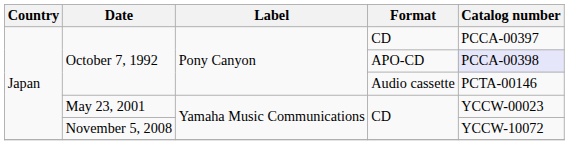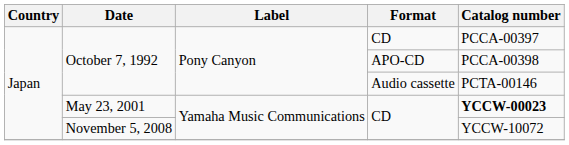(500, 60) lavender background -> (500, 60) no background
(502, 106) normal -> (504, 106) bold
